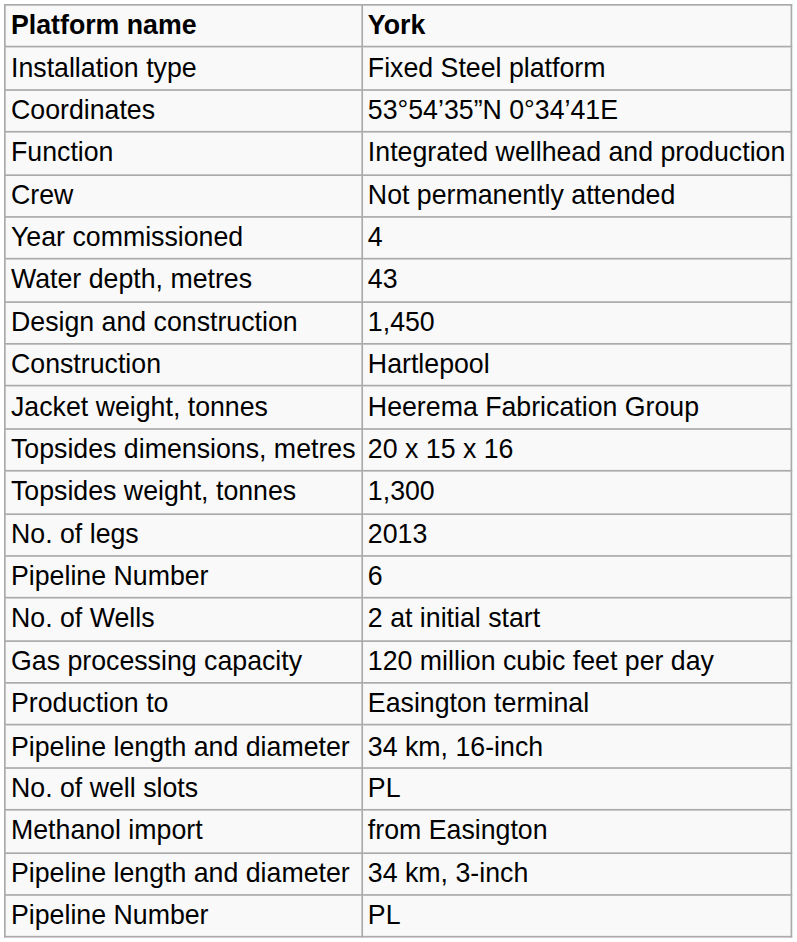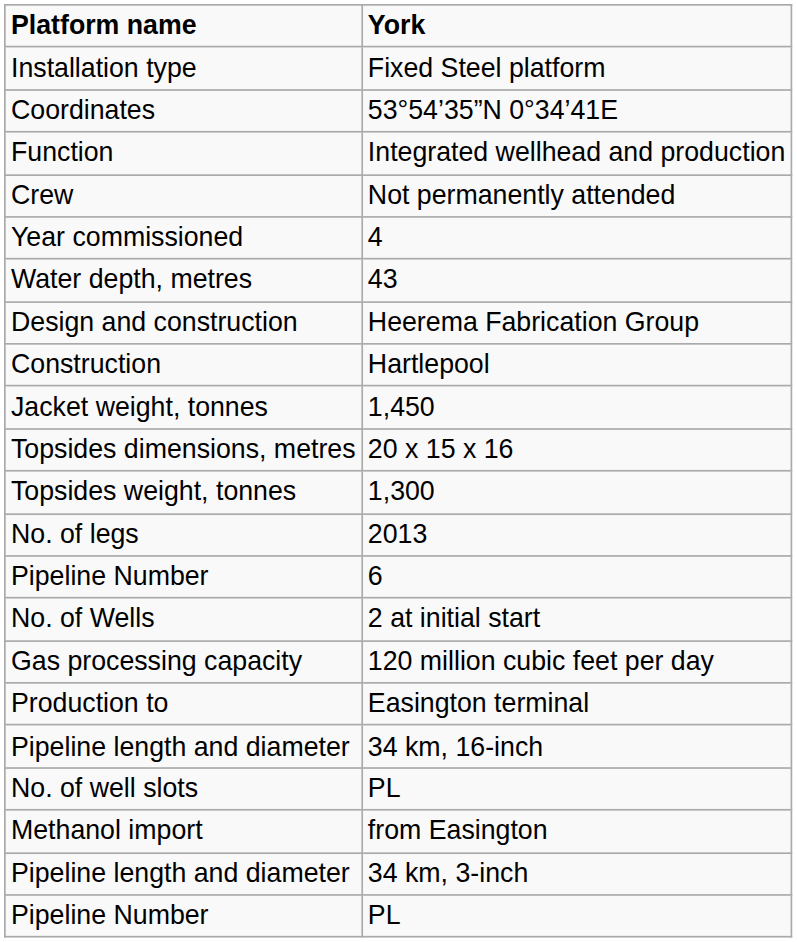(401, 322) 1,450 -> (533, 322) Heerema Fabrication Group
(533, 407) Heerema Fabrication Group -> (401, 407) 1,450
